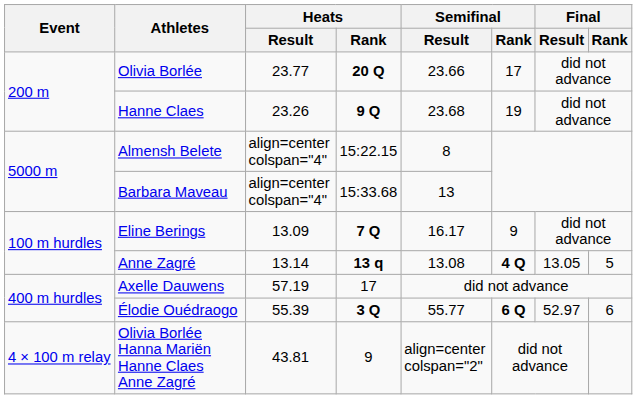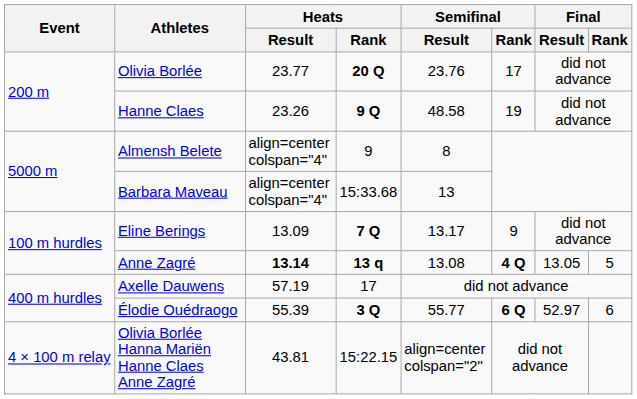(446, 72) 23.66 -> (446, 72) 23.76
(446, 112) 23.68 -> (446, 112) 48.58
(368, 152) 15:22.15 -> (368, 152) 9
(446, 231) 16.17 -> (446, 231) 13.17
(291, 263) normal -> (291, 263) bold
(368, 358) 9 -> (368, 358) 15:22.15
